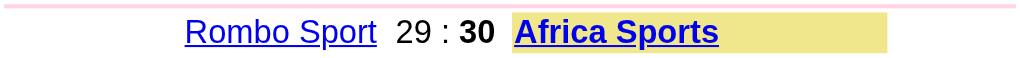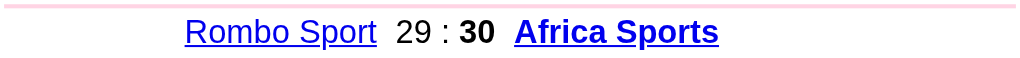(617, 32) khaki background -> (617, 32) no background
